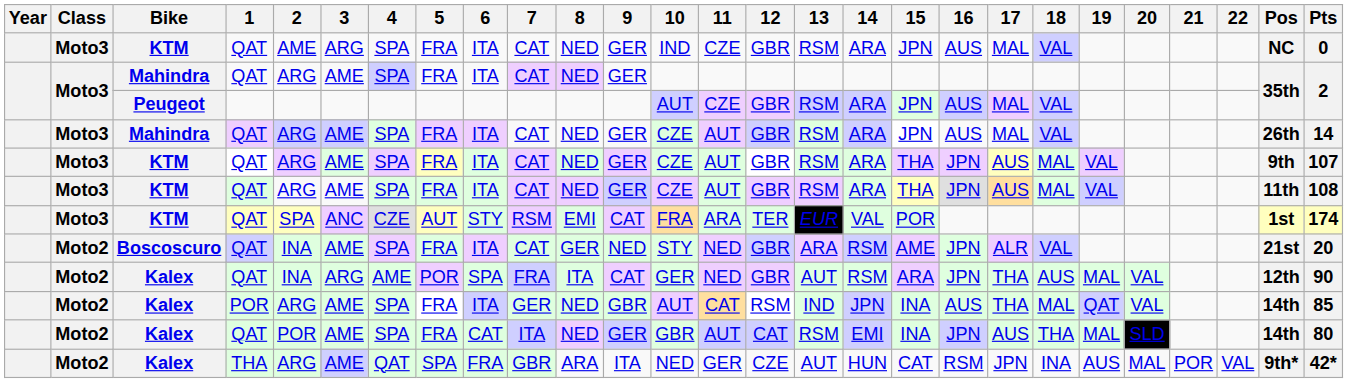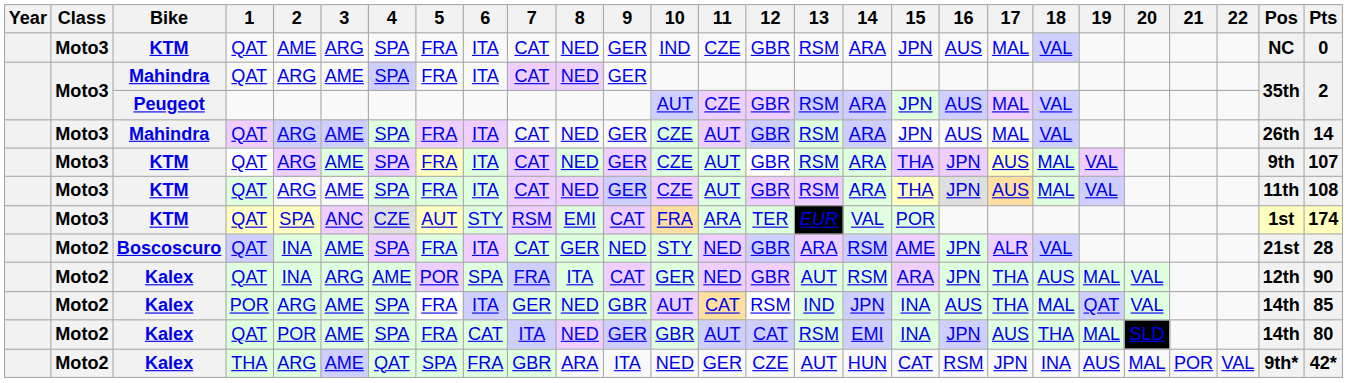(1323, 248) 20 -> (1323, 248) 28
